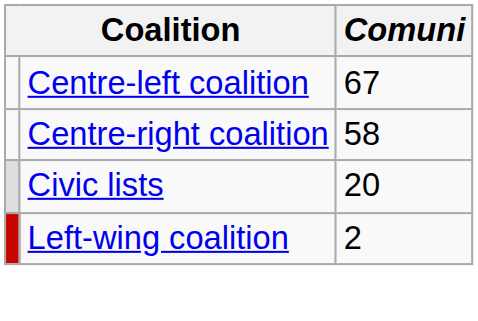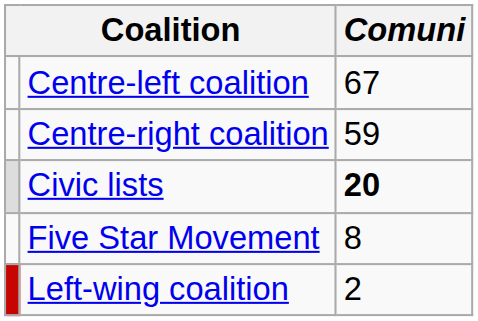(362, 133) 58 -> (362, 133) 59
(362, 185) normal -> (362, 185) bold
+ row: (174, 237)
